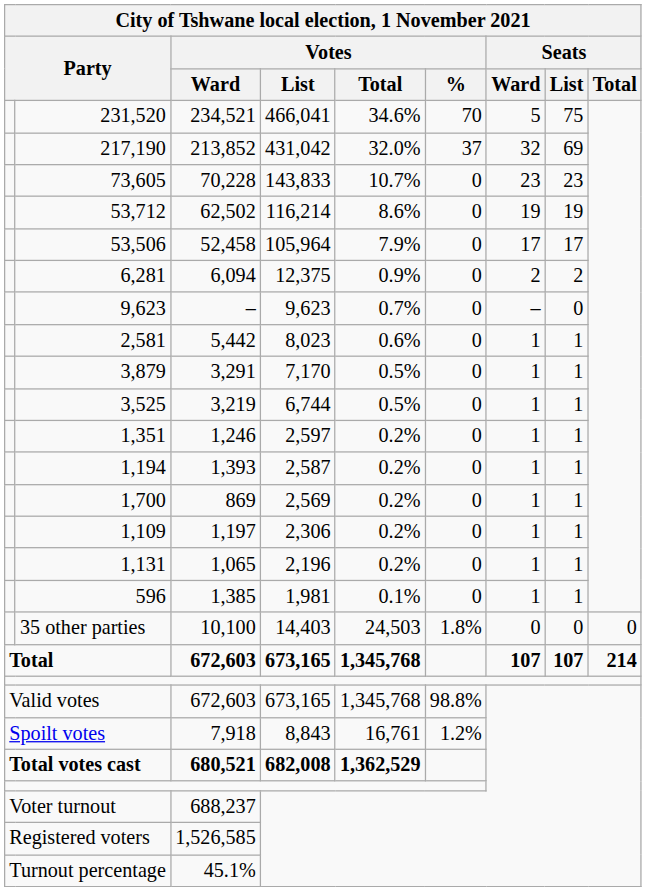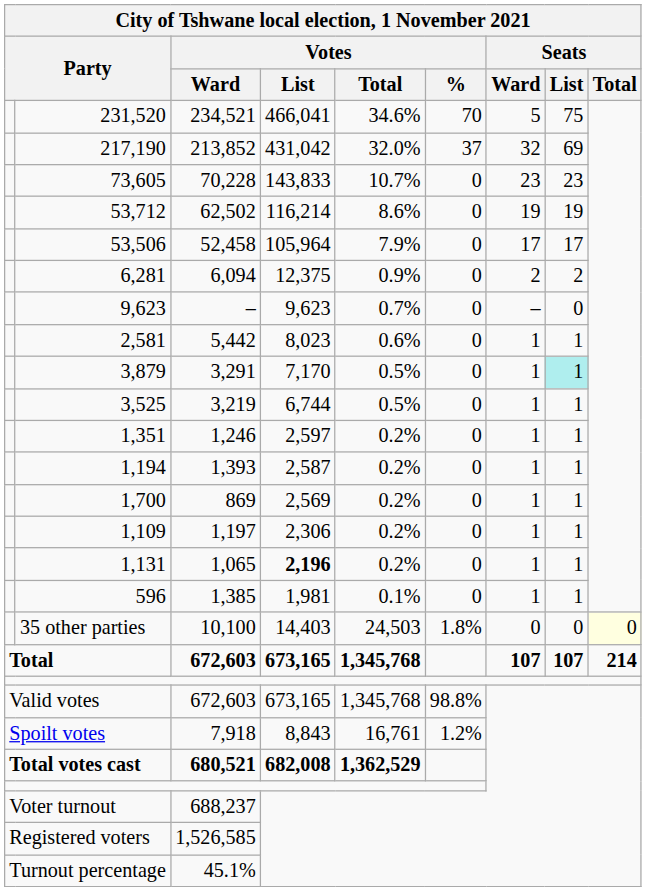(578, 372) no background -> (578, 372) paleturquoise background
(308, 564) normal -> (308, 564) bold
(632, 627) no background -> (632, 627) lightyellow background
